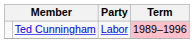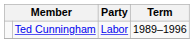(160, 30) pink background -> (160, 30) no background
